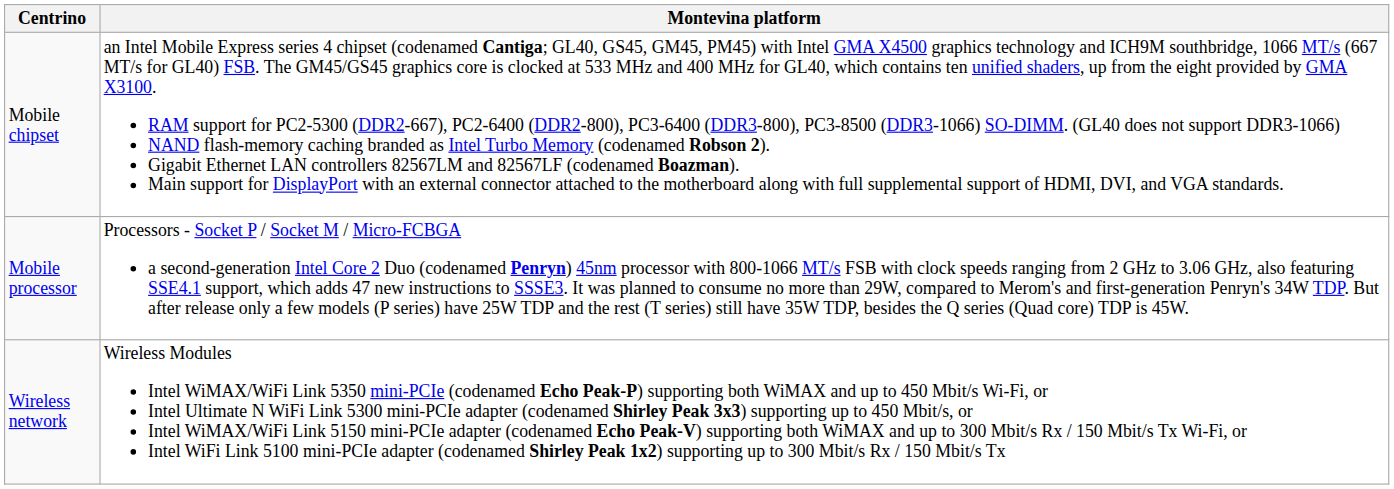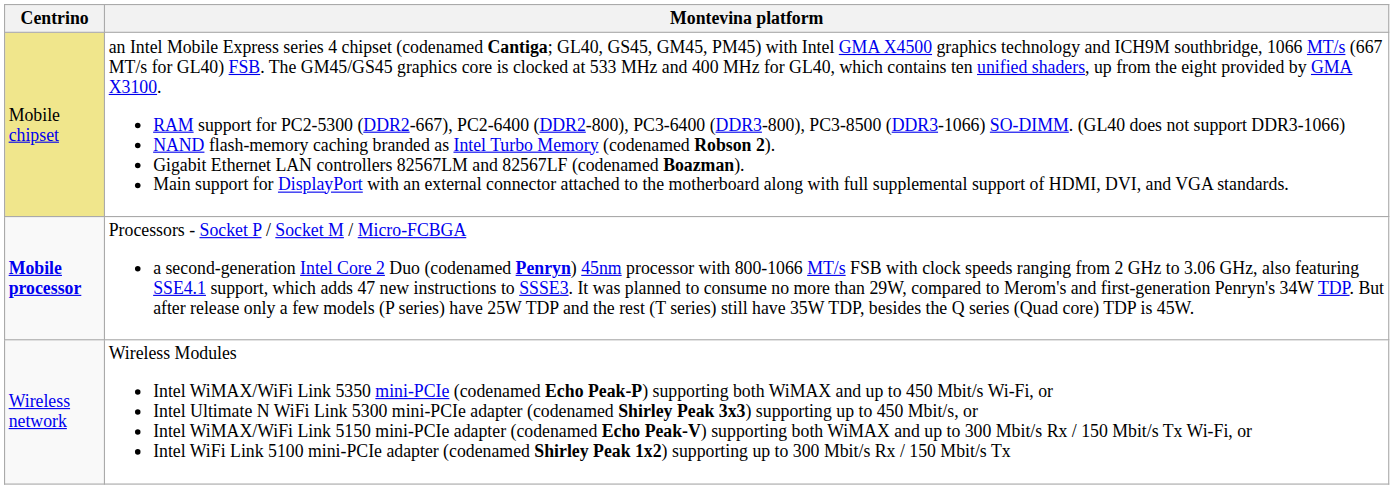(34, 124) no background -> (34, 124) khaki background
(43, 278) normal -> (45, 278) bold
